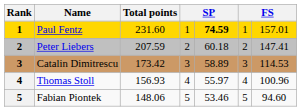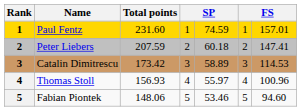(217, 30) bold -> (217, 30) normal
